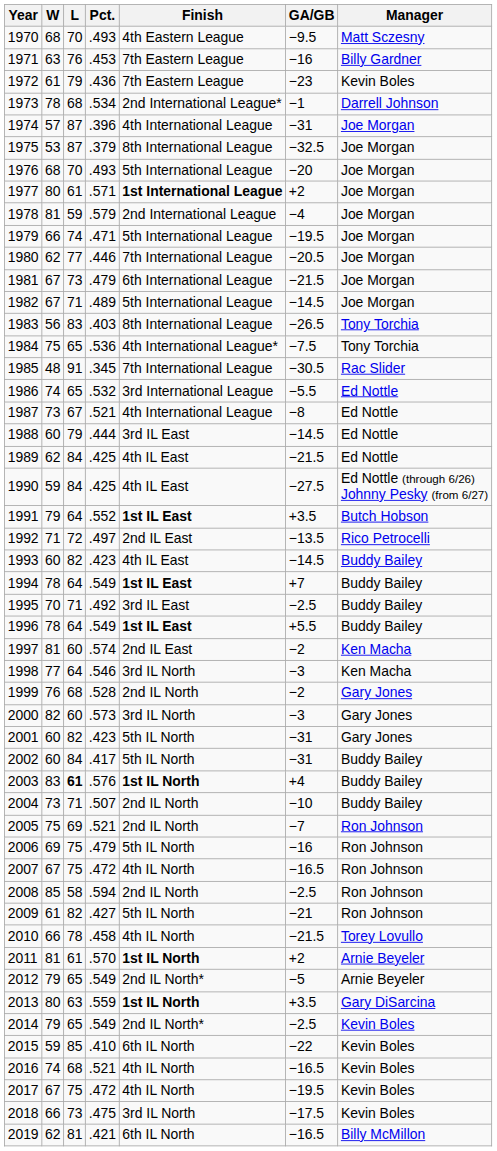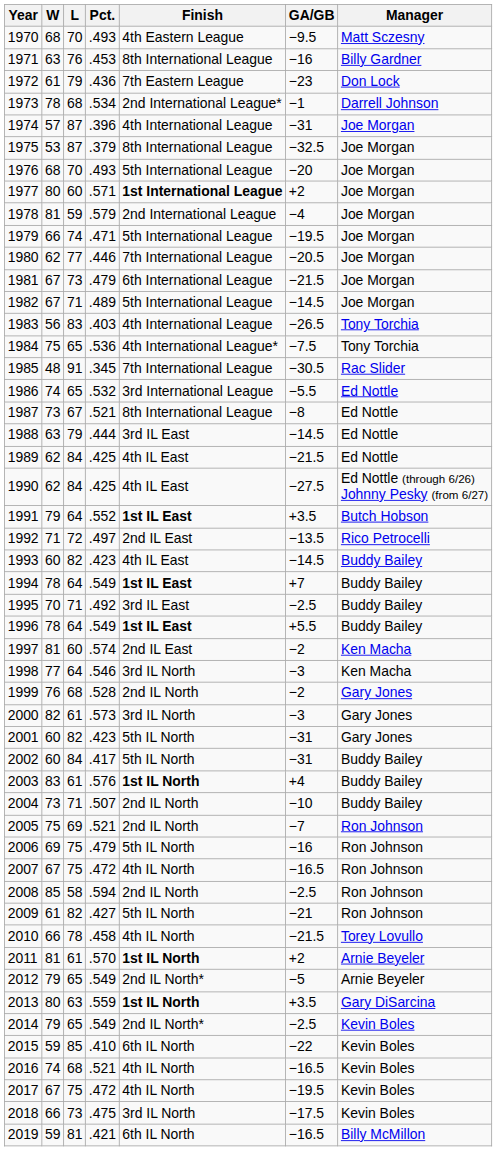(183, 59) 7th Eastern League -> (197, 59) 8th International League
(378, 81) Kevin Boles -> (370, 81) Don Lock
(75, 192) 61 -> (75, 192) 60
(197, 324) 8th International League -> (197, 324) 4th International League
(197, 412) 4th International League -> (197, 412) 8th International League
(53, 434) 60 -> (53, 434) 63
(53, 486) 59 -> (53, 486) 62
(75, 715) 60 -> (75, 715) 61
(75, 781) bold -> (75, 781) normal
(53, 1135) 62 -> (53, 1135) 59
